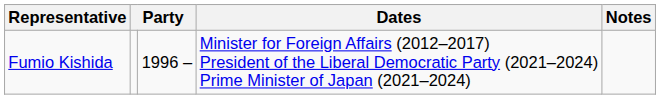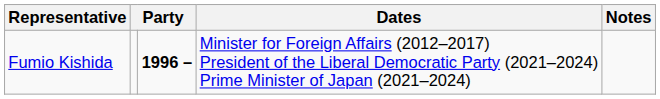(167, 62) normal -> (167, 62) bold
